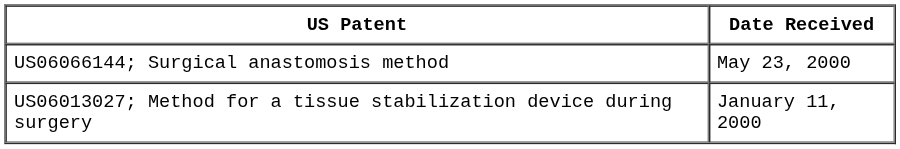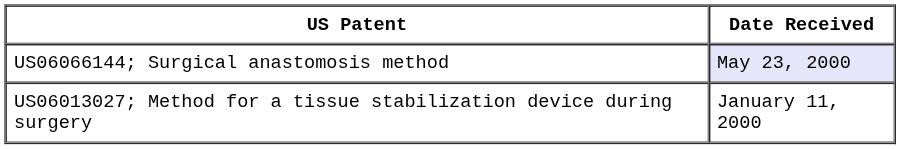(784, 63) no background -> (784, 63) lavender background
